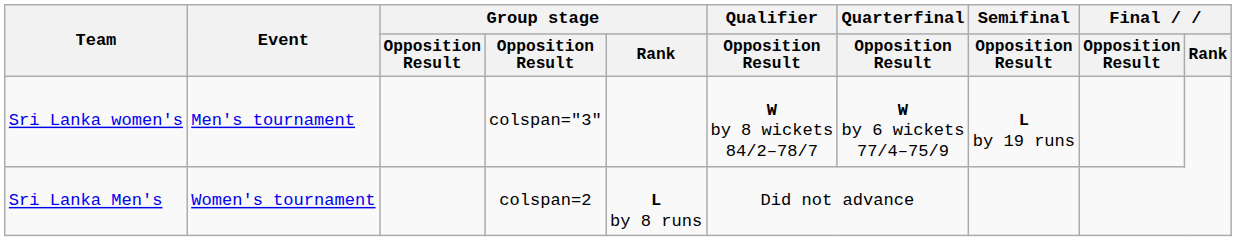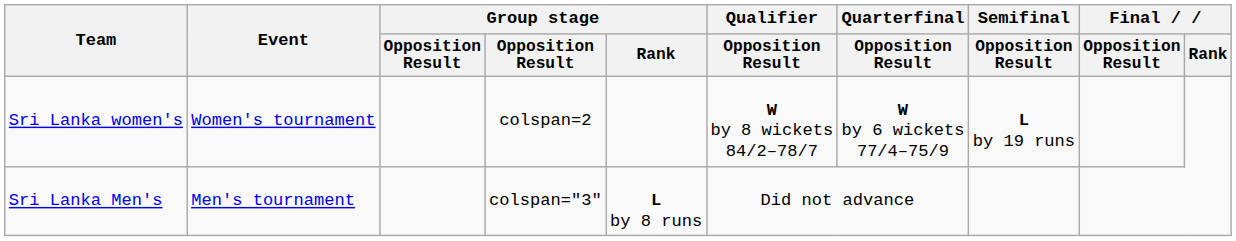(273, 121) Men's tournament -> (283, 121) Women's tournament
(545, 121) colspan="3" -> (545, 121) colspan=2
(283, 201) Women's tournament -> (273, 201) Men's tournament
(545, 201) colspan=2 -> (545, 201) colspan="3"
